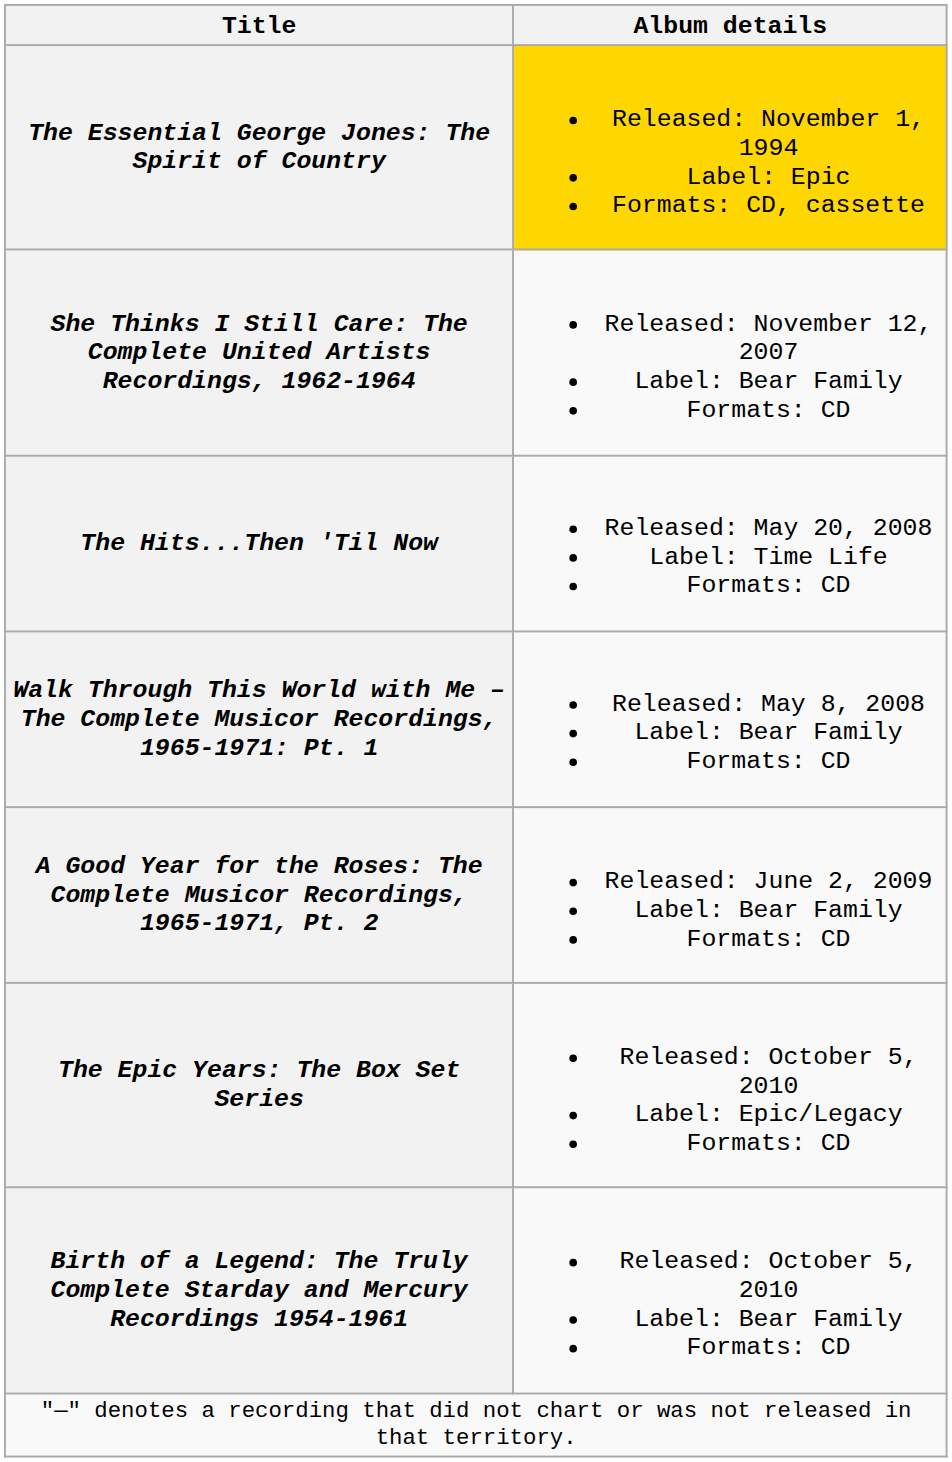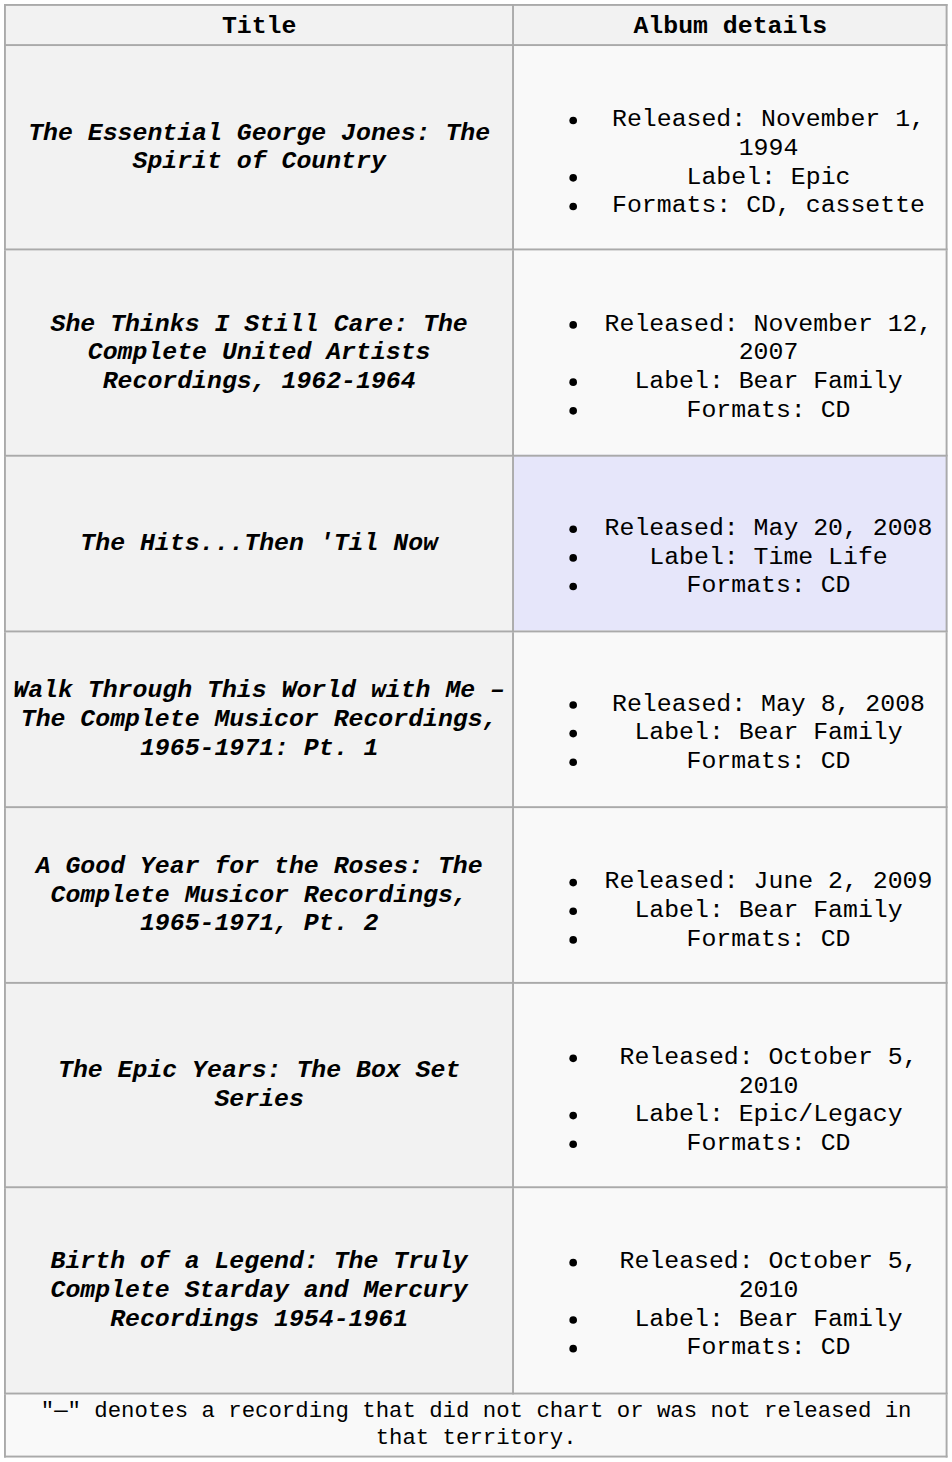(730, 162) gold background -> (730, 162) no background
(730, 557) no background -> (730, 557) lavender background
